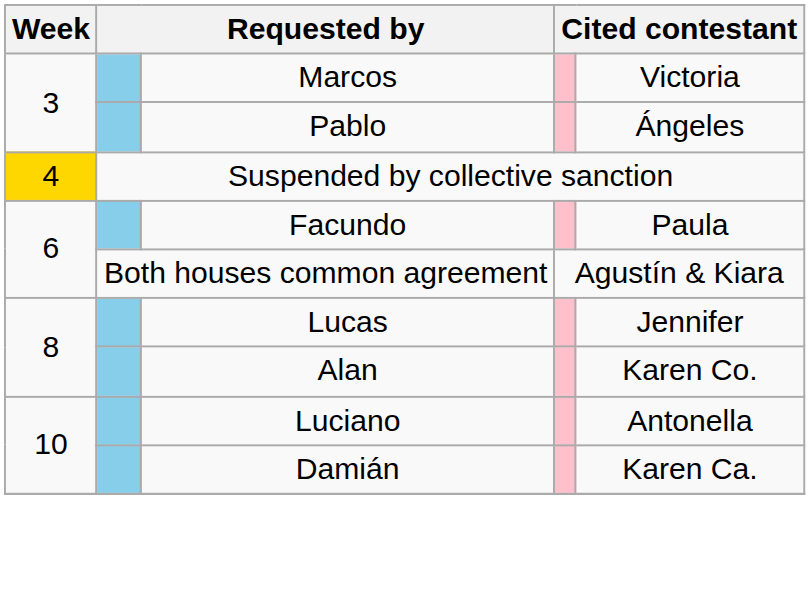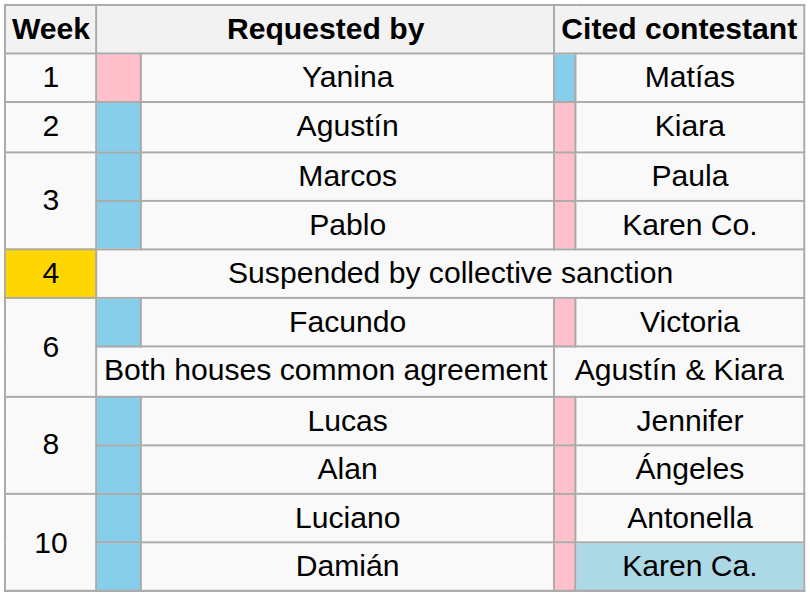+ row: (348, 77)
+ row: (348, 126)
(690, 77) Victoria -> (690, 175) Paula
(690, 126) Ángeles -> (690, 223) Karen Co.
(690, 223) Paula -> (690, 321) Victoria
(690, 370) Karen Co. -> (690, 468) Ángeles
(690, 468) no background -> (690, 565) lightblue background
